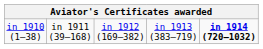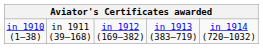(229, 31) bold -> (229, 31) normal
